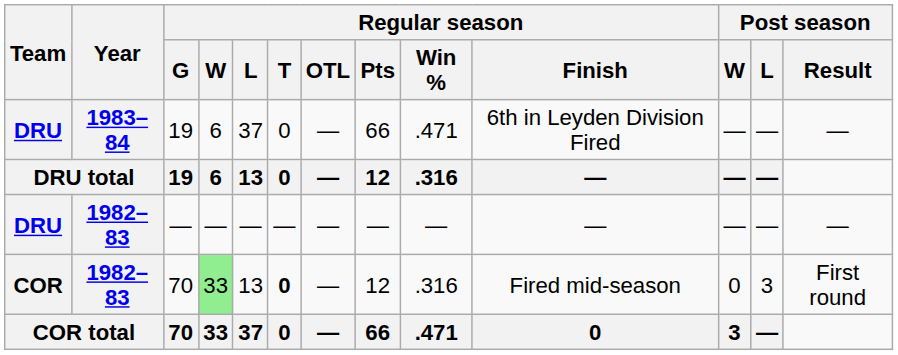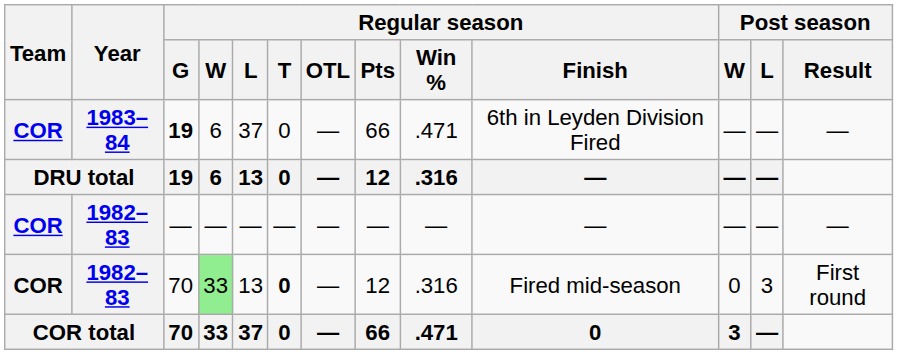(38, 130) DRU -> (38, 130) COR
(181, 130) normal -> (181, 130) bold
(38, 225) DRU -> (38, 225) COR
